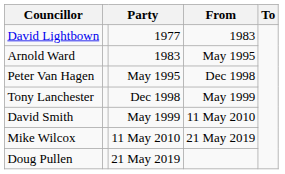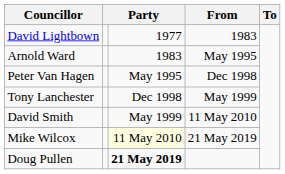(146, 138) no background -> (147, 138) lightyellow background
(146, 158) normal -> (146, 158) bold
